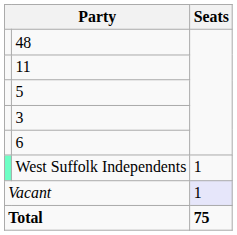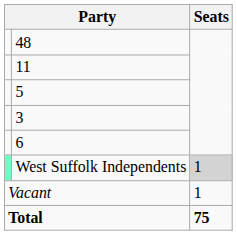(198, 167) no background -> (198, 167) lightgrey background
(198, 192) lavender background -> (198, 192) no background
